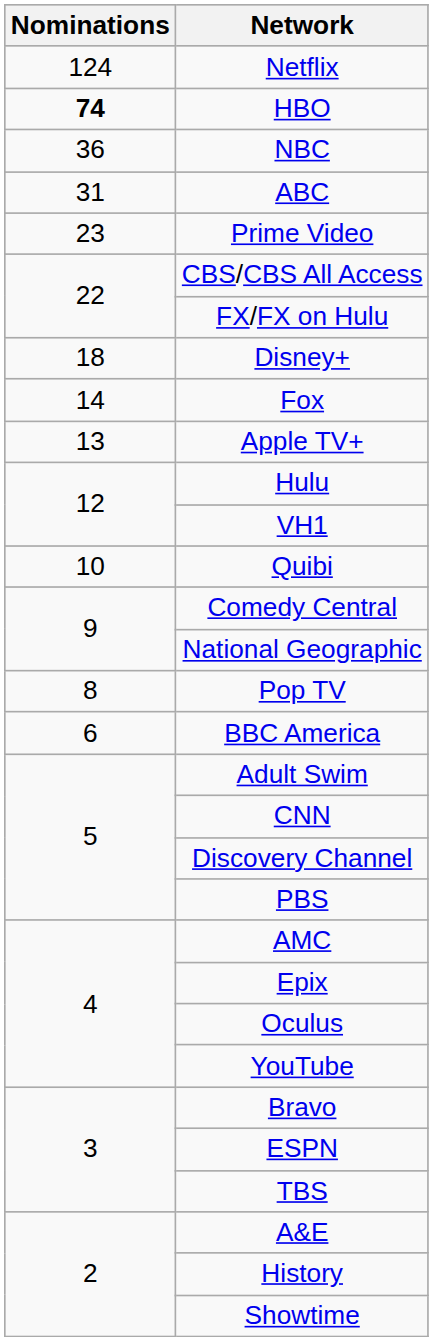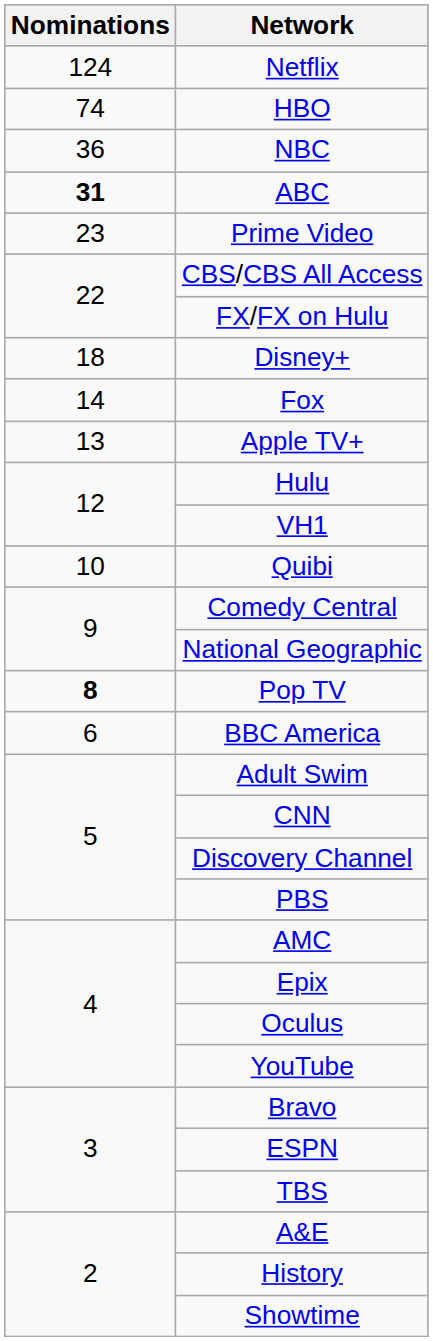(90, 108) bold -> (90, 108) normal
(90, 191) normal -> (90, 191) bold
(90, 691) normal -> (90, 691) bold
